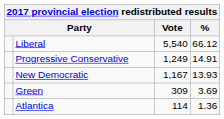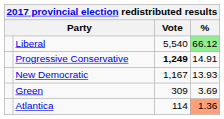(205, 43) no background -> (205, 43) lightgreen background
(175, 59) normal -> (175, 59) bold
(208, 106) no background -> (208, 106) lightsalmon background
